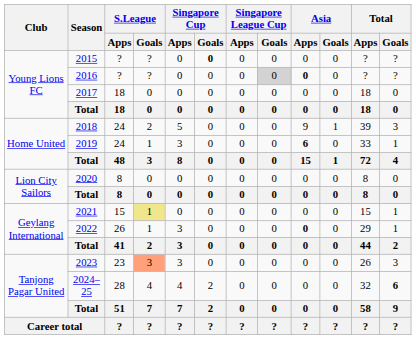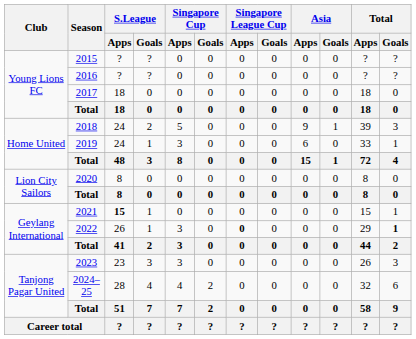(210, 59) bold -> (210, 59) normal
(274, 76) lightgrey background -> (274, 76) no background
(306, 76) bold -> (306, 76) normal
(306, 144) bold -> (306, 144) normal
(119, 212) normal -> (119, 212) bold
(149, 212) khaki background -> (149, 212) no background
(242, 229) normal -> (242, 229) bold
(306, 229) bold -> (306, 229) normal
(395, 229) normal -> (395, 229) bold
(149, 263) lightsalmon background -> (149, 263) no background
(395, 286) bold -> (395, 286) normal
